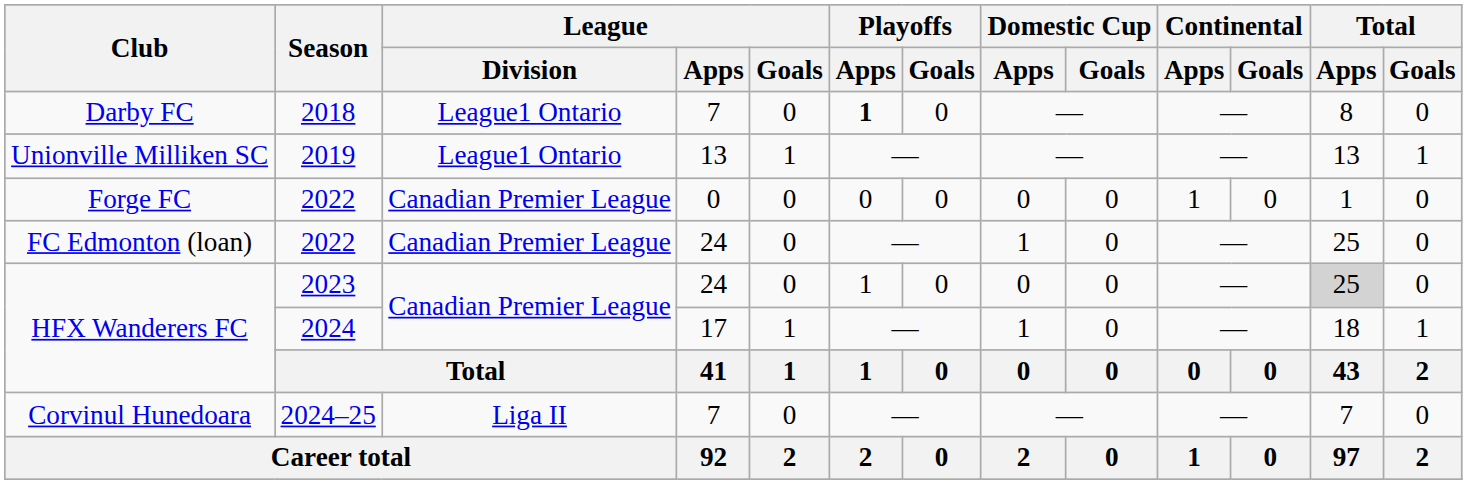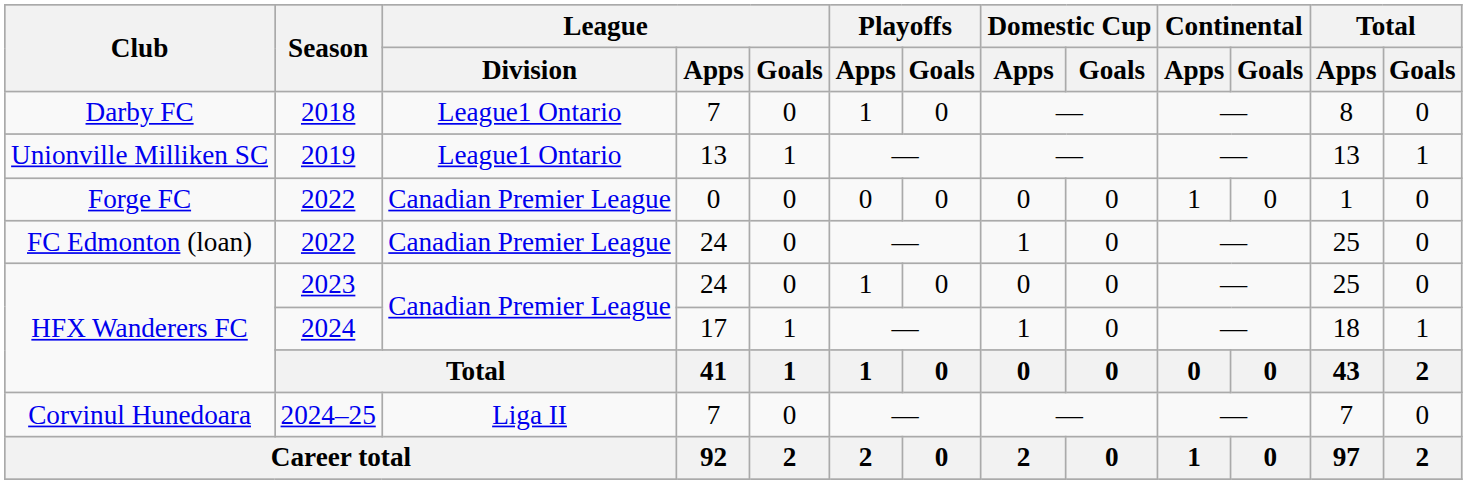(866, 112) bold -> (866, 112) normal
(1346, 284) lightgrey background -> (1346, 284) no background
